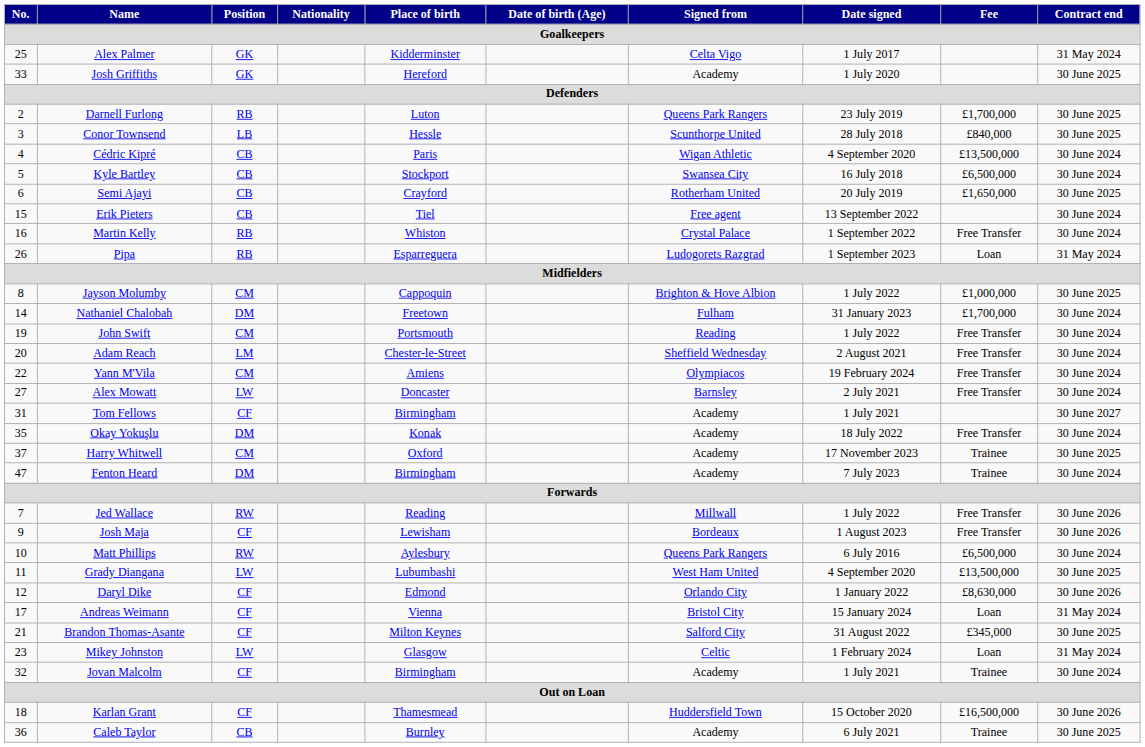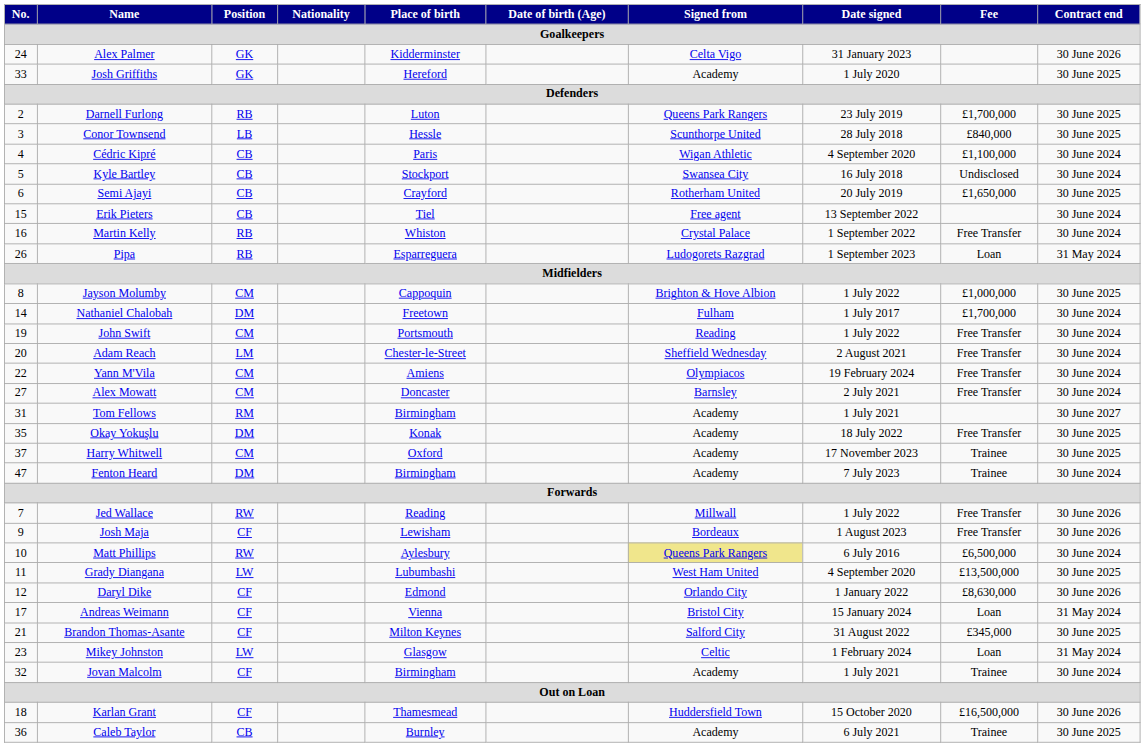(21, 53) 25 -> (21, 53) 24
(871, 53) 1 July 2017 -> (871, 53) 31 January 2023
(1089, 53) 31 May 2024 -> (1089, 53) 30 June 2026
(989, 153) £13,500,000 -> (989, 153) £1,100,000
(989, 173) £6,500,000 -> (989, 173) Undisclosed
(871, 313) 31 January 2023 -> (871, 313) 1 July 2017
(245, 392) LW -> (245, 392) CM
(245, 412) CF -> (245, 412) RM
(1089, 432) 30 June 2024 -> (1089, 432) 30 June 2025
(715, 552) no background -> (715, 552) khaki background
